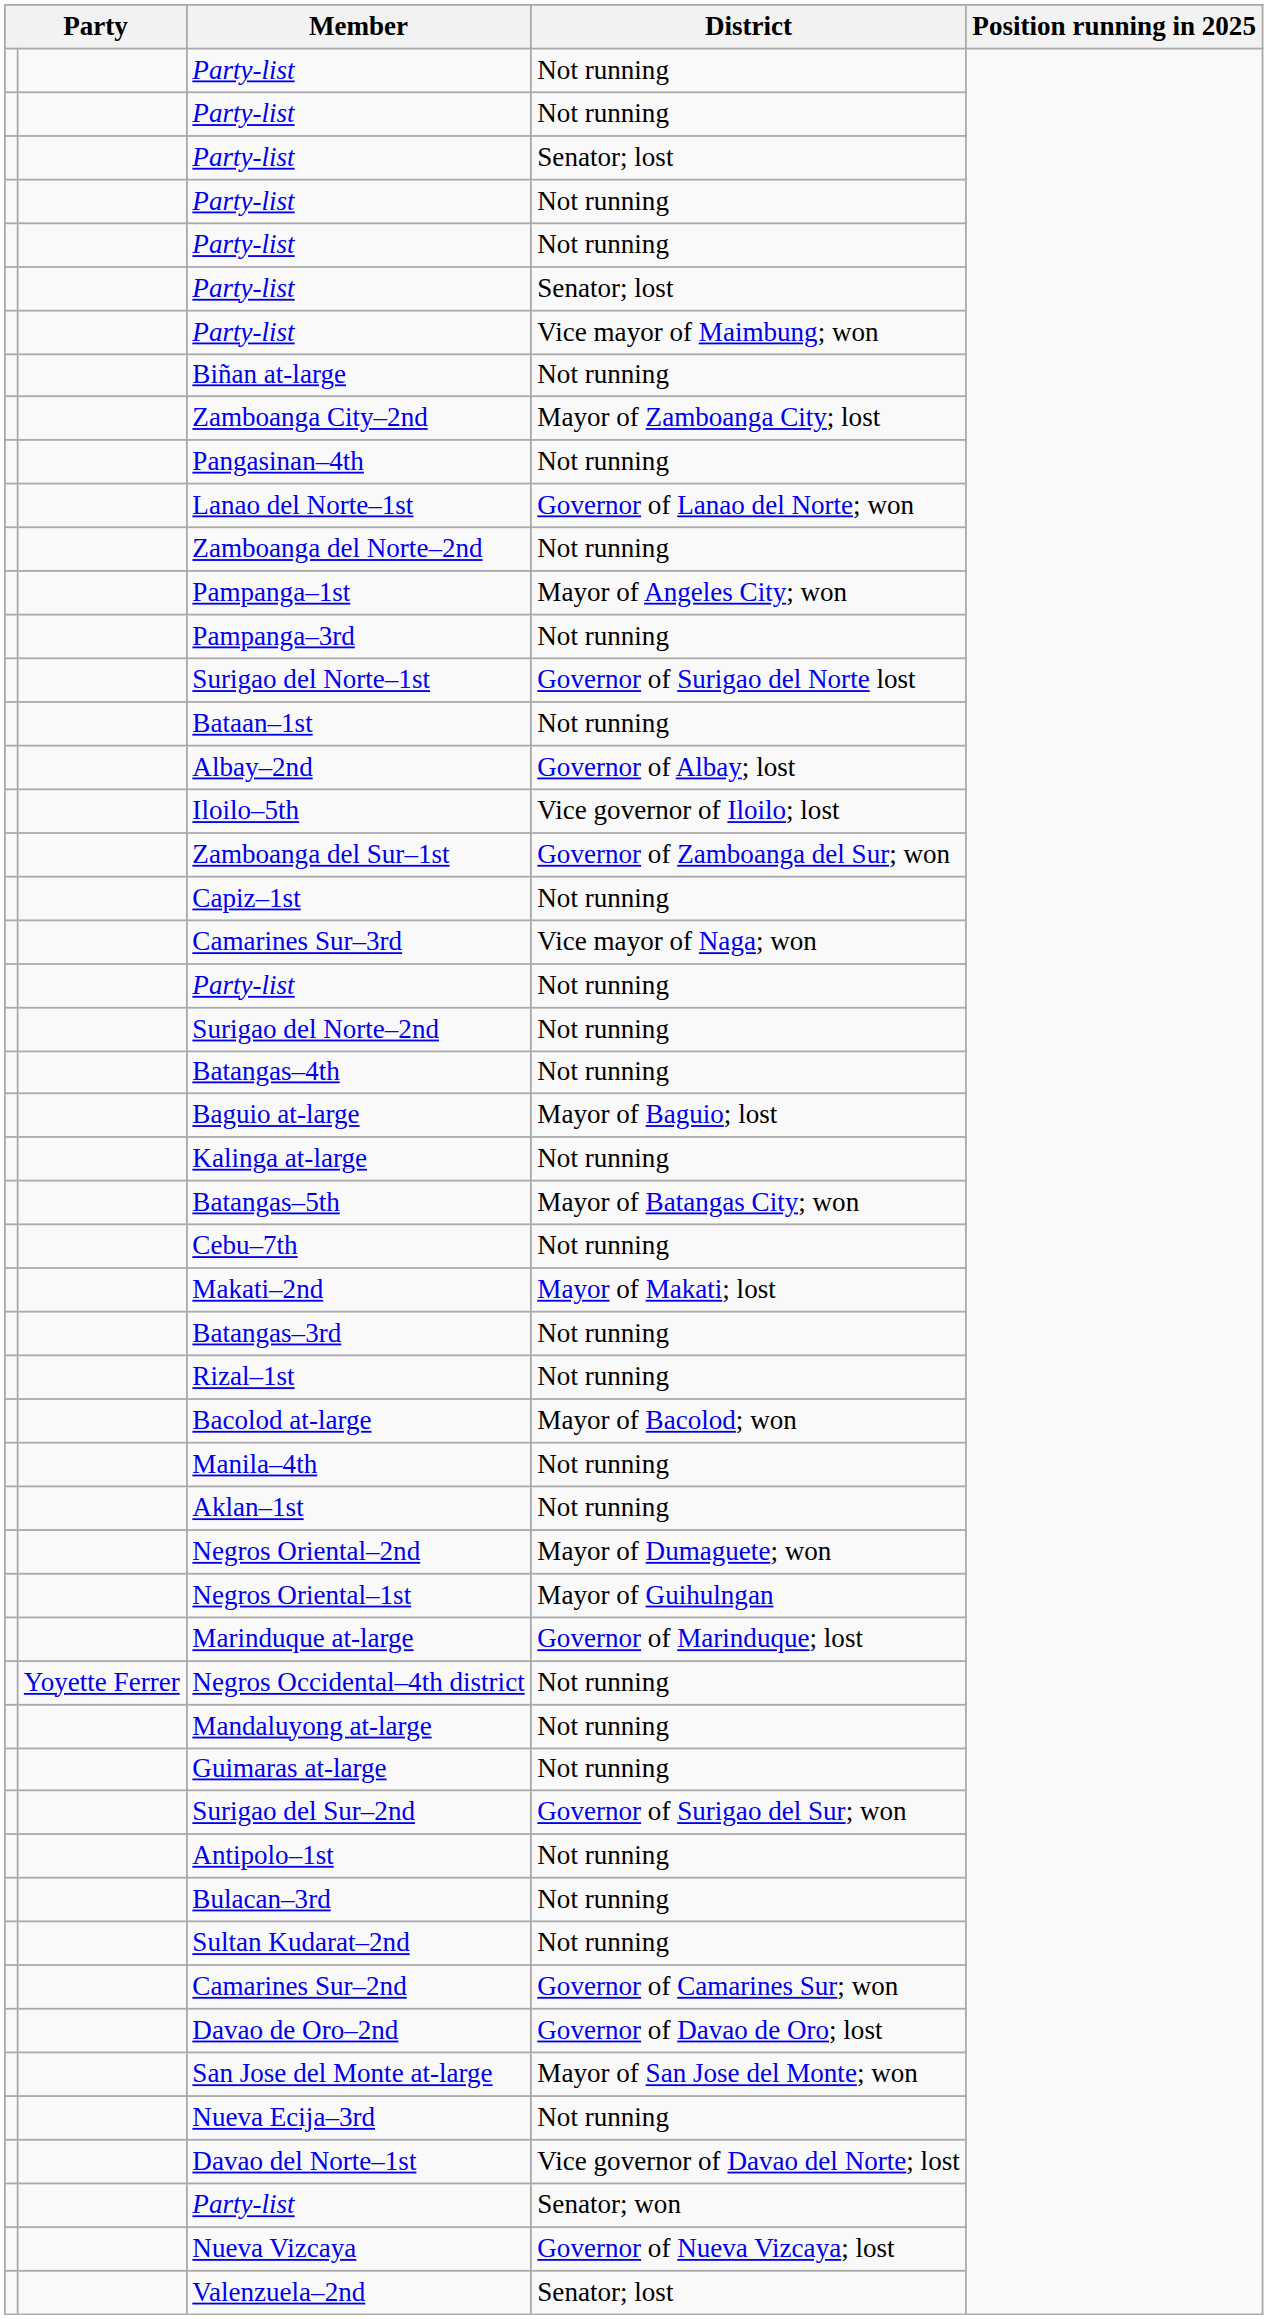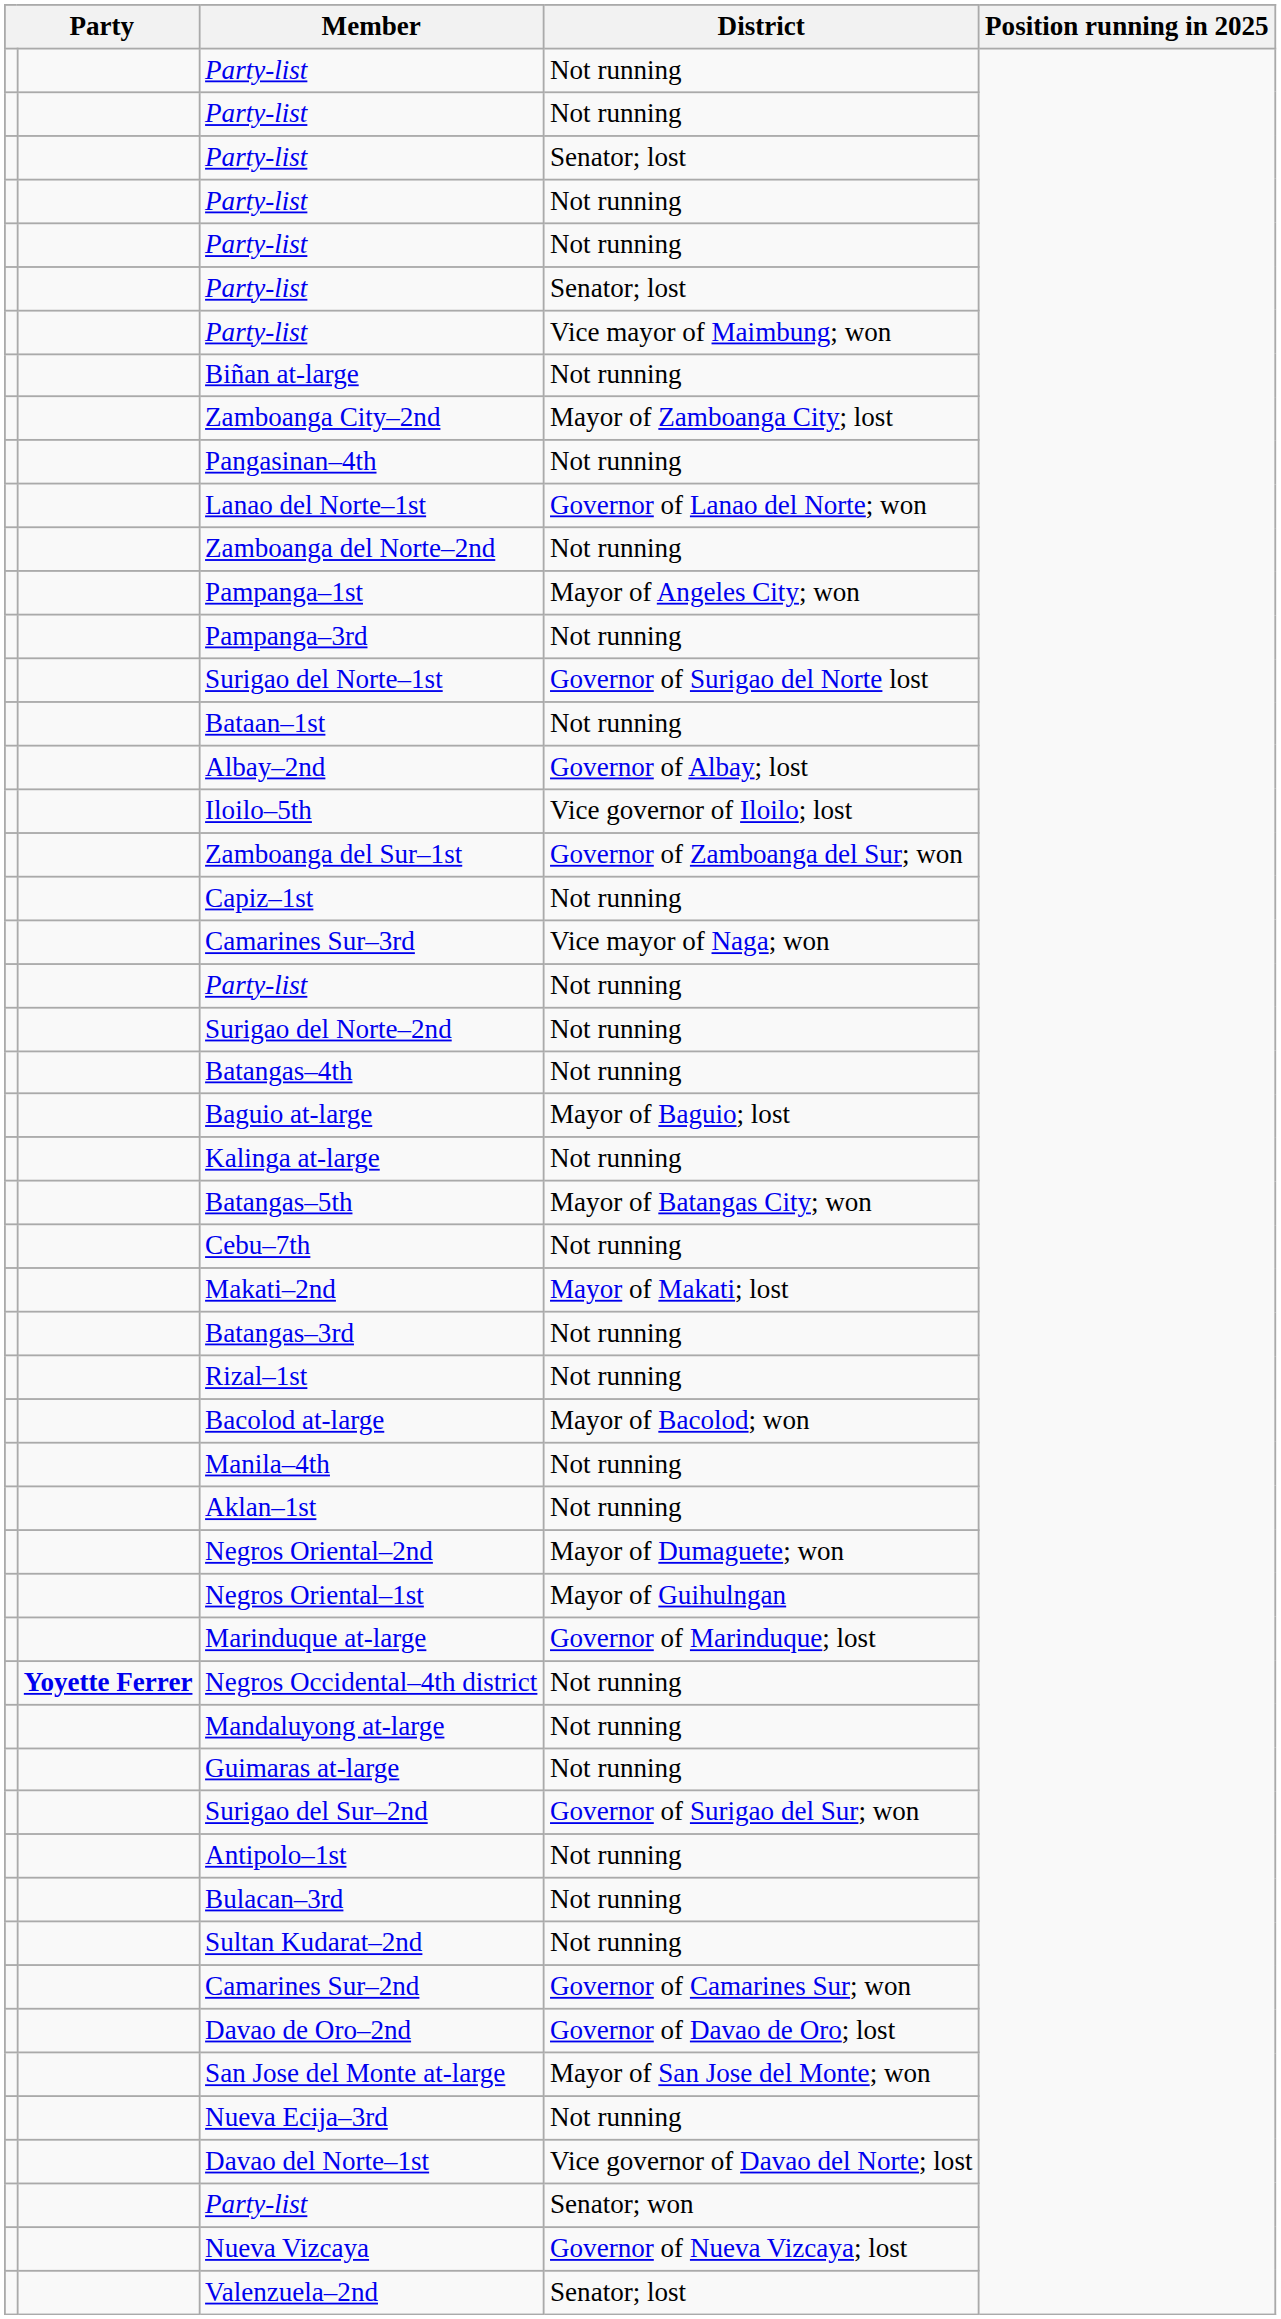(102, 1681) normal -> (108, 1681) bold
